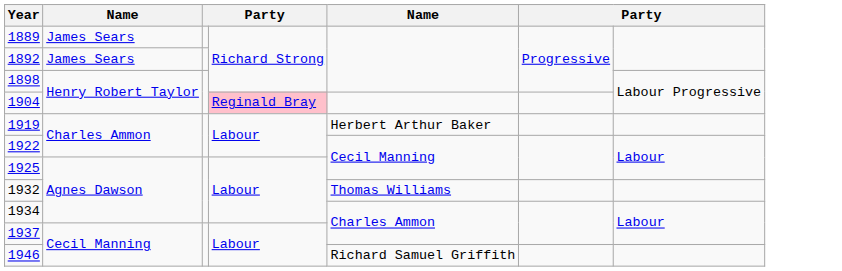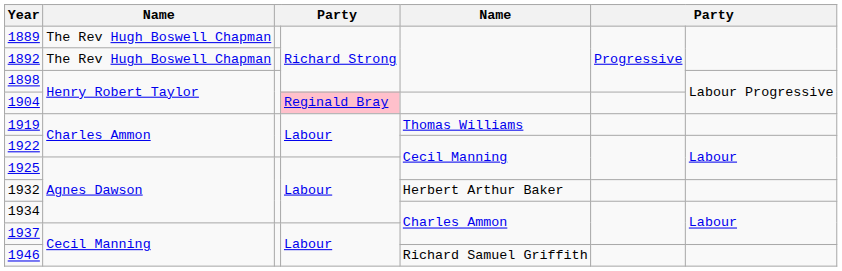(90, 37) James Sears -> (159, 37) The Rev Hugh Boswell Chapman
(90, 59) James Sears -> (159, 59) The Rev Hugh Boswell Chapman
(411, 125) Herbert Arthur Baker -> (463, 125) Thomas Williams
(391, 190) Thomas Williams -> (483, 190) Herbert Arthur Baker
